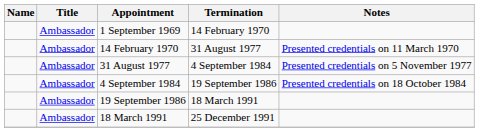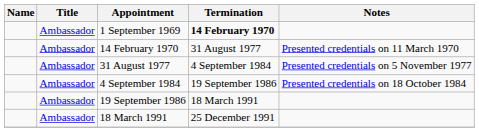(230, 30) normal -> (232, 30) bold
